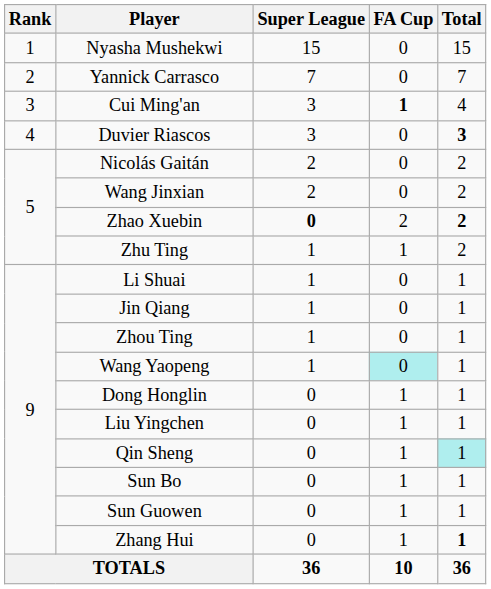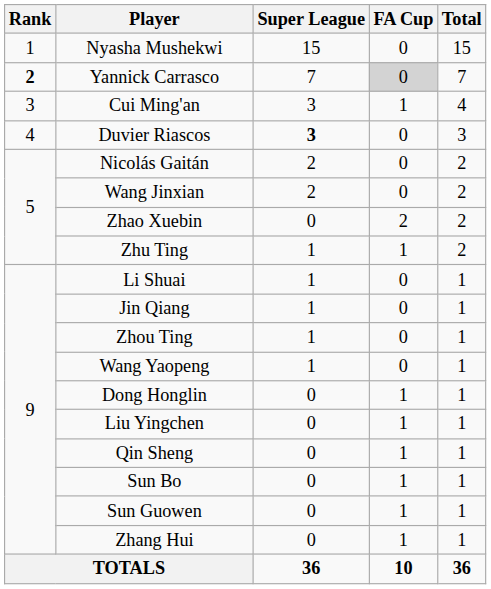(30, 76) normal -> (30, 76) bold
(403, 76) no background -> (403, 76) lightgrey background
(403, 105) bold -> (403, 105) normal
(311, 134) normal -> (311, 134) bold
(462, 134) bold -> (462, 134) normal
(311, 221) bold -> (311, 221) normal
(462, 221) bold -> (462, 221) normal
(403, 366) paleturquoise background -> (403, 366) no background
(462, 452) paleturquoise background -> (462, 452) no background
(462, 539) bold -> (462, 539) normal
